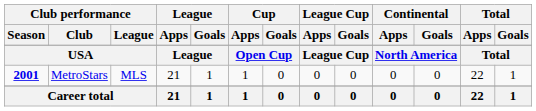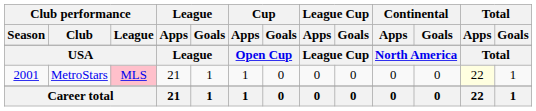(26, 75) bold -> (26, 75) normal
(134, 75) no background -> (134, 75) pink background
(477, 75) no background -> (477, 75) lightyellow background
